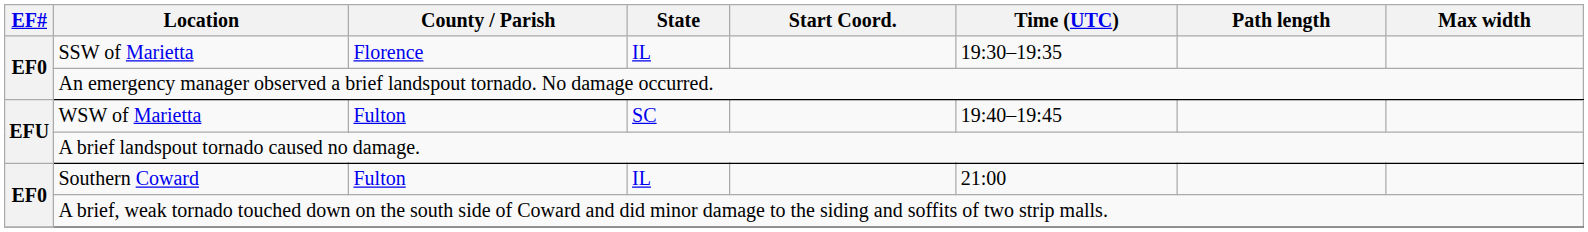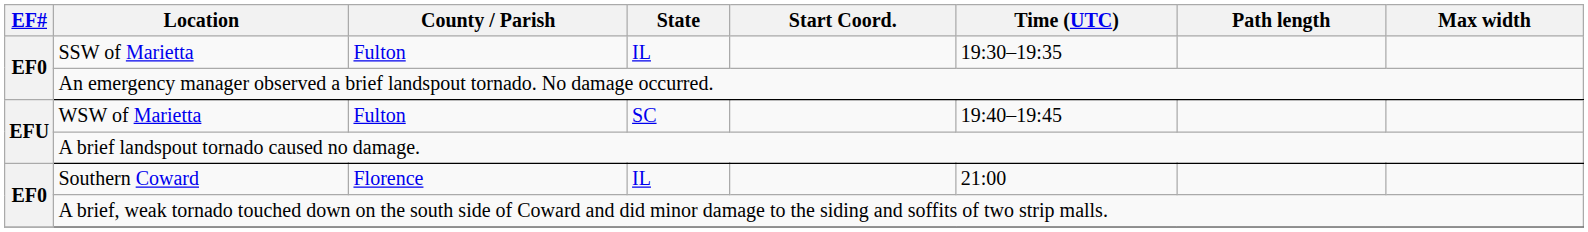(388, 52) Florence -> (380, 52) Fulton
(380, 178) Fulton -> (388, 178) Florence
